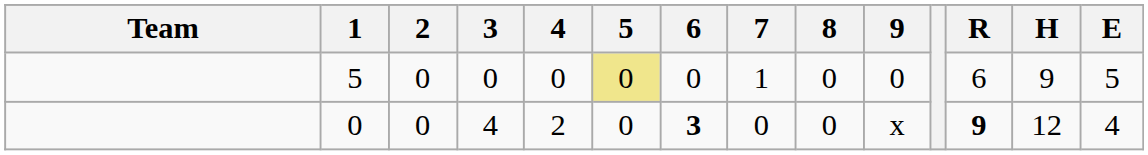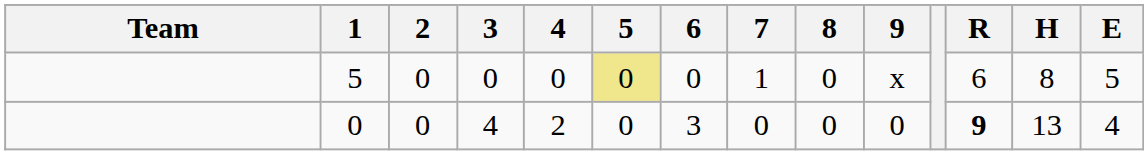(897, 76) 0 -> (897, 76) x
(1047, 76) 9 -> (1047, 76) 8
(694, 125) bold -> (694, 125) normal
(897, 125) x -> (897, 125) 0
(1047, 125) 12 -> (1047, 125) 13
